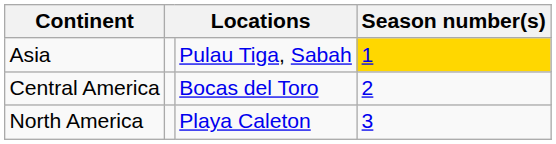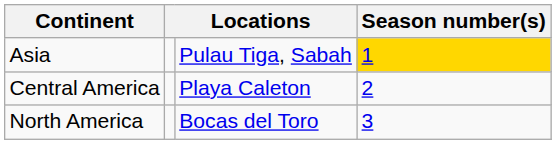(249, 88) Bocas del Toro -> (245, 88) Playa Caleton
(245, 121) Playa Caleton -> (249, 121) Bocas del Toro
